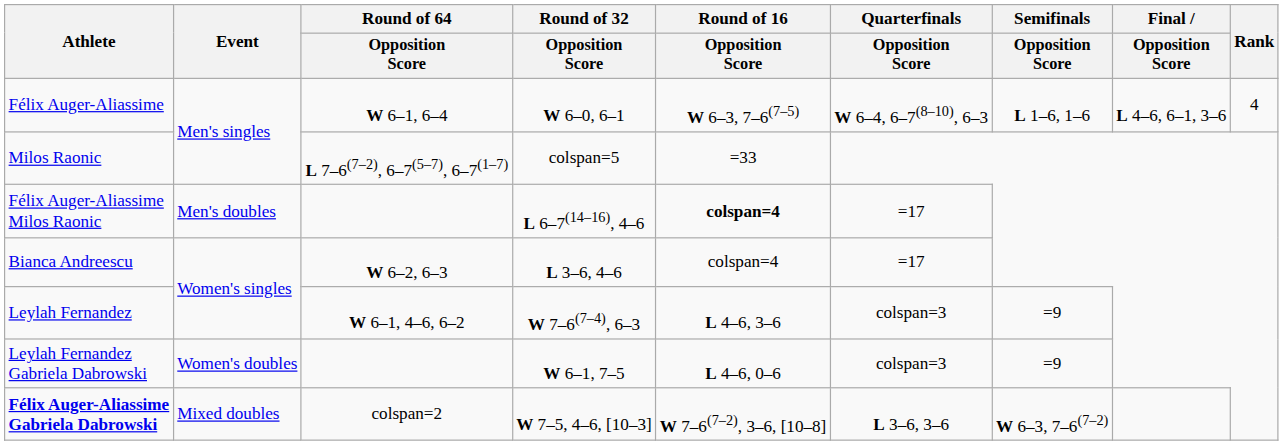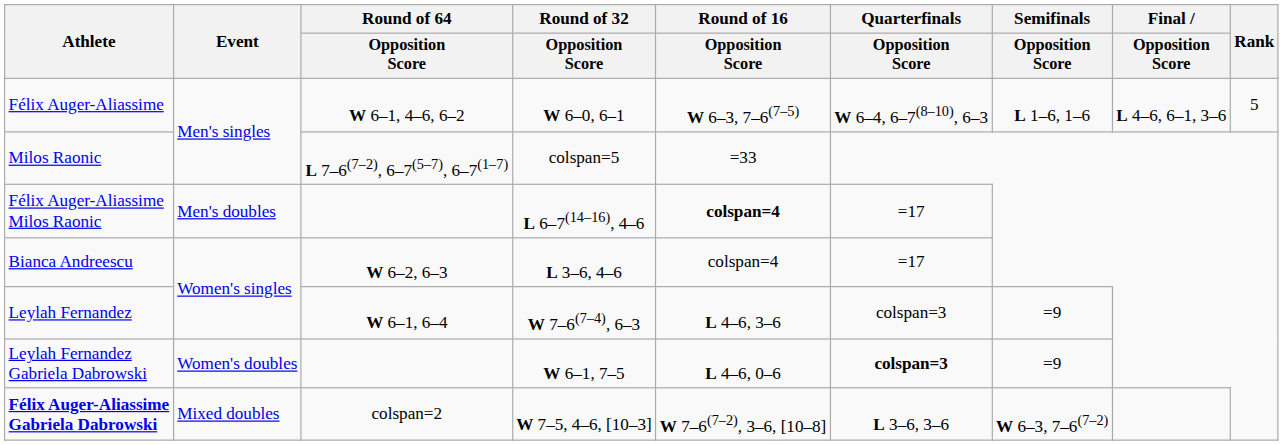(407, 115) W 6–1, 6–4 -> (407, 115) W 6–1, 4–6, 6–2
(1254, 105) 4 -> (1254, 105) 5
(407, 323) W 6–1, 4–6, 6–2 -> (407, 323) W 6–1, 6–4
(911, 363) normal -> (911, 363) bold
